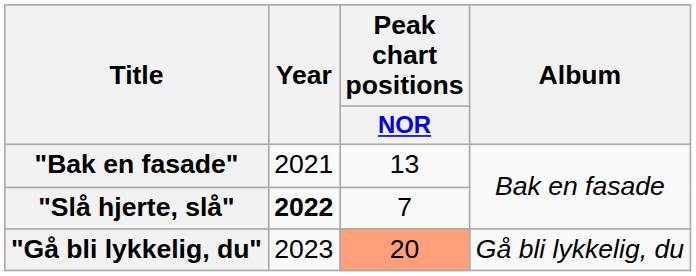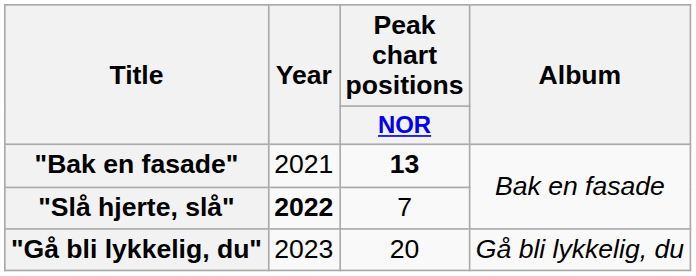(405, 165) normal -> (405, 165) bold
(405, 249) lightsalmon background -> (405, 249) no background
